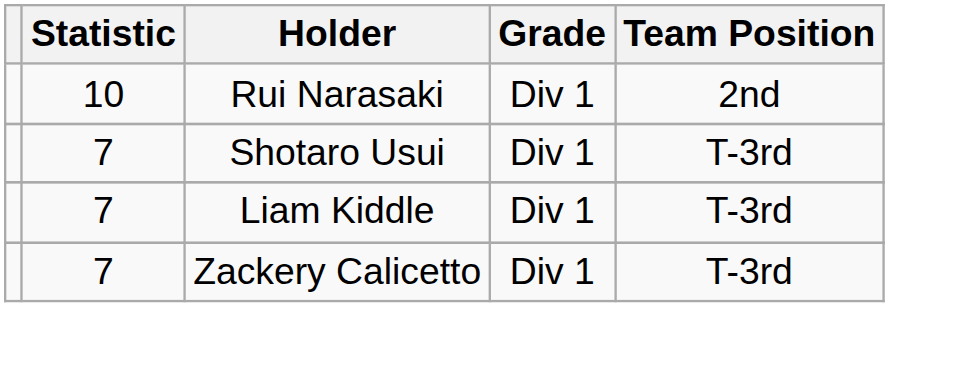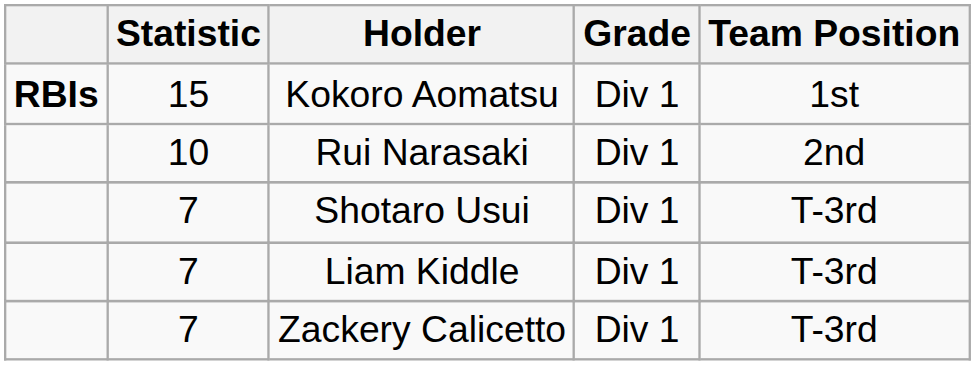+ row: (422, 93)
